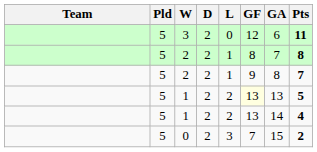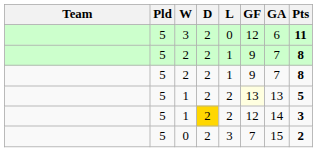(252, 55) 8 -> (252, 55) 9
(277, 75) 8 -> (277, 75) 7
(301, 75) 7 -> (301, 75) 8
(208, 116) no background -> (208, 116) gold background
(252, 116) 13 -> (252, 116) 12
(301, 116) 4 -> (301, 116) 3
